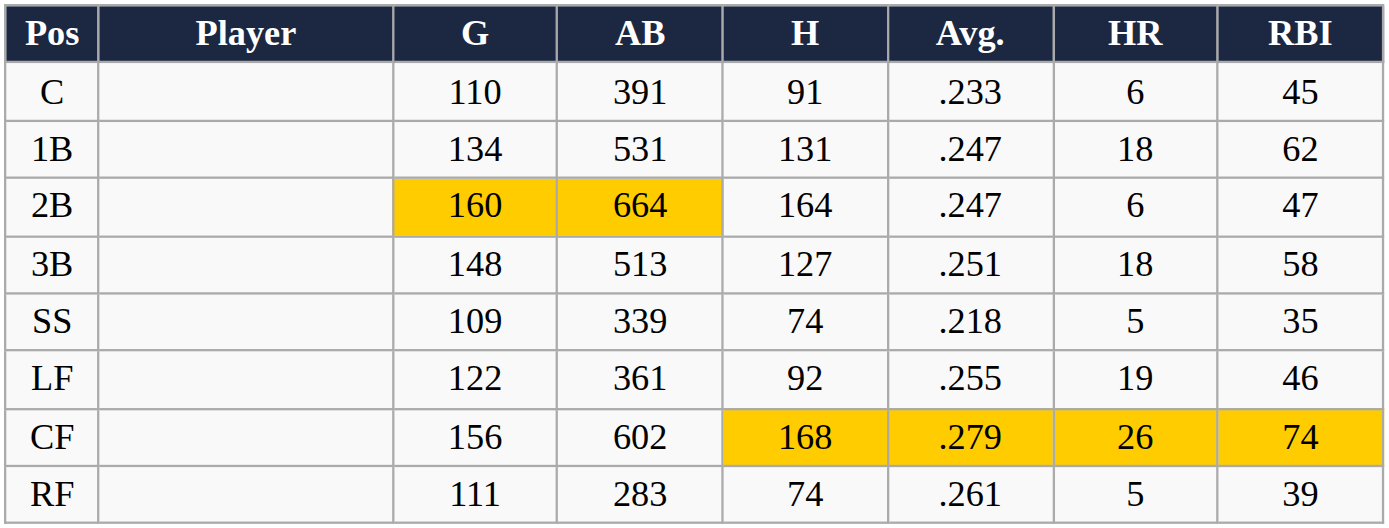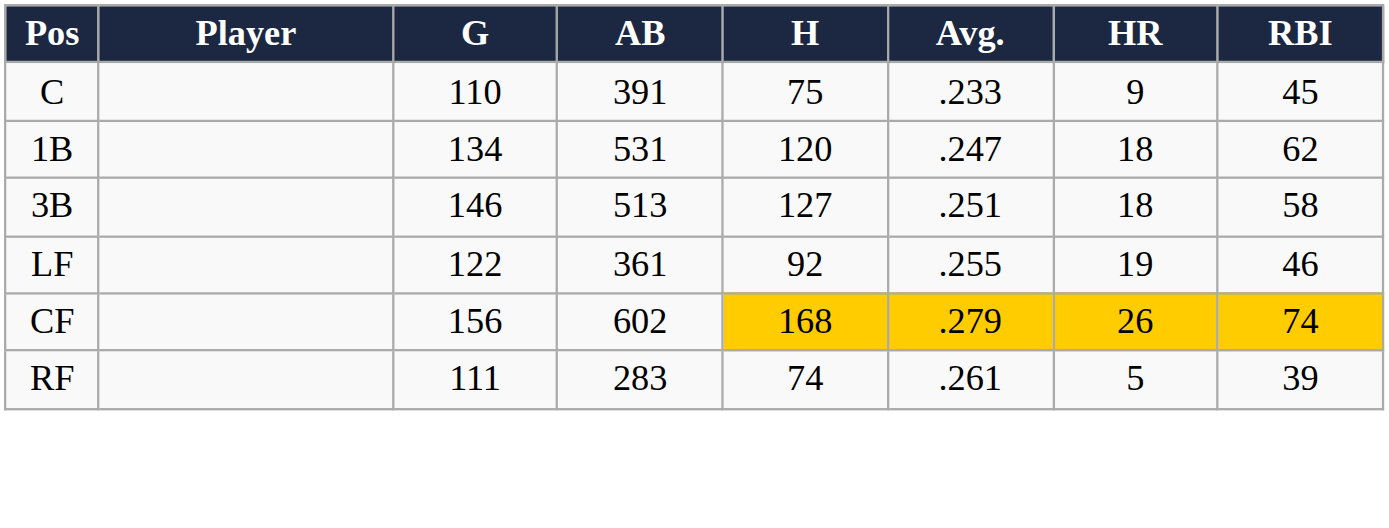(805, 90) 91 -> (805, 90) 75
(1135, 90) 6 -> (1135, 90) 9
(805, 148) 131 -> (805, 148) 120
- row: (52, 206)
(475, 263) 148 -> (475, 206) 146
- row: (52, 321)
